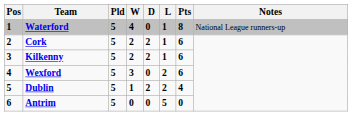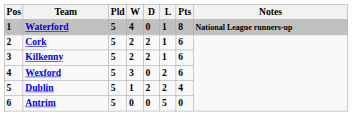(240, 27) normal -> (244, 27) bold
